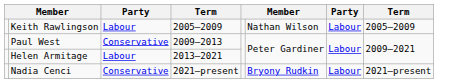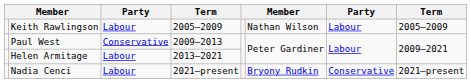(136, 71) Conservative -> (119, 71) Labour
(345, 71) Labour -> (361, 71) Conservative
